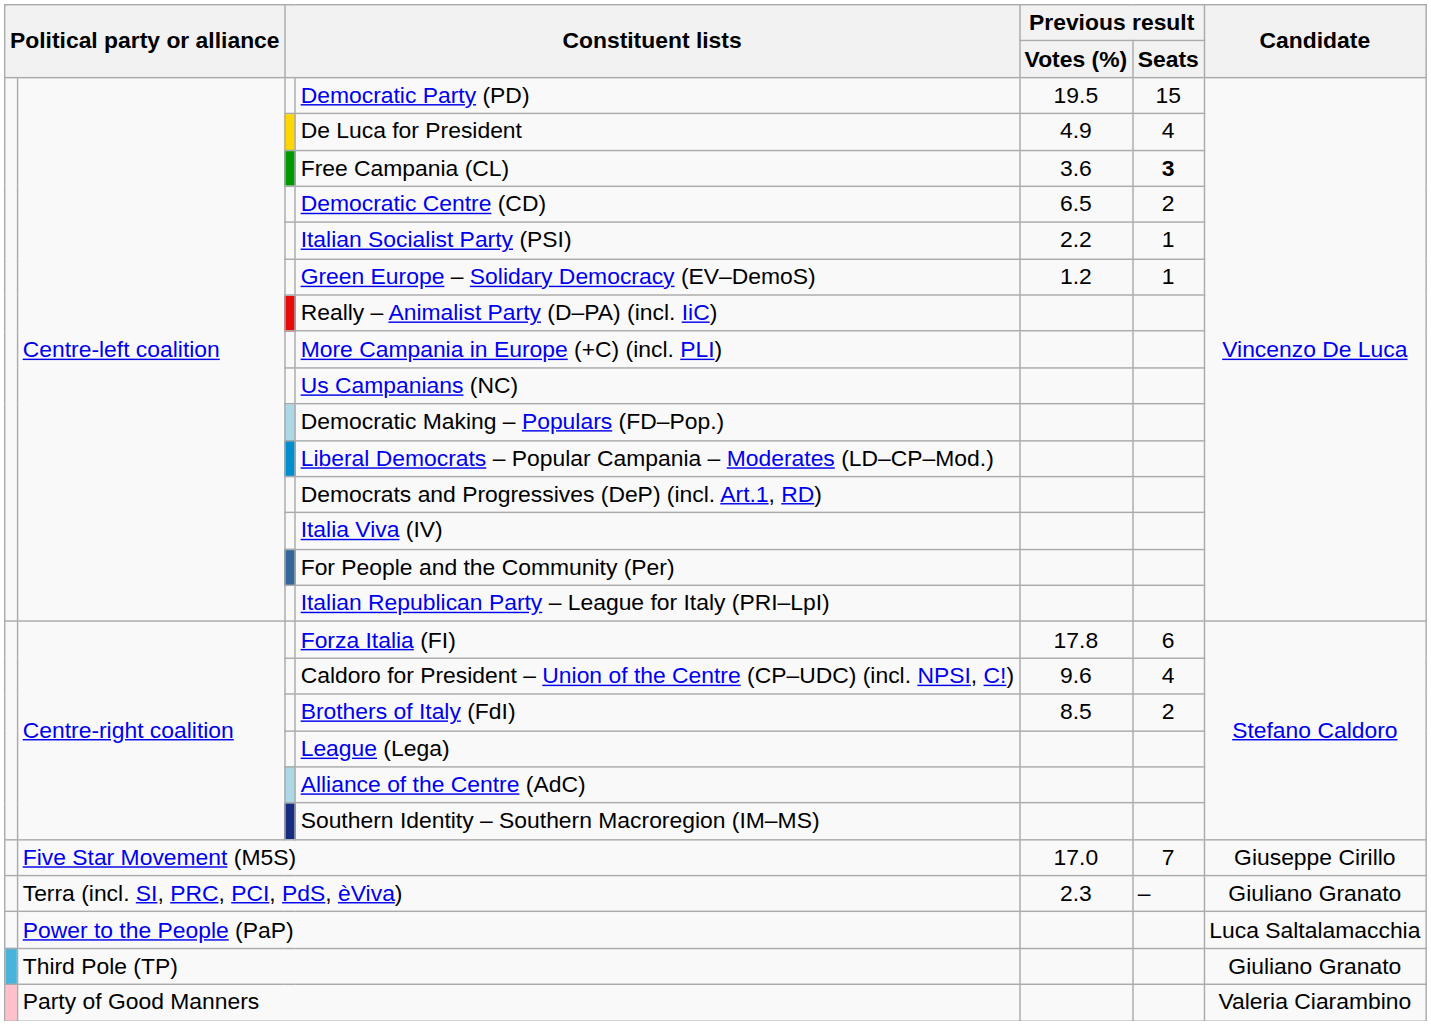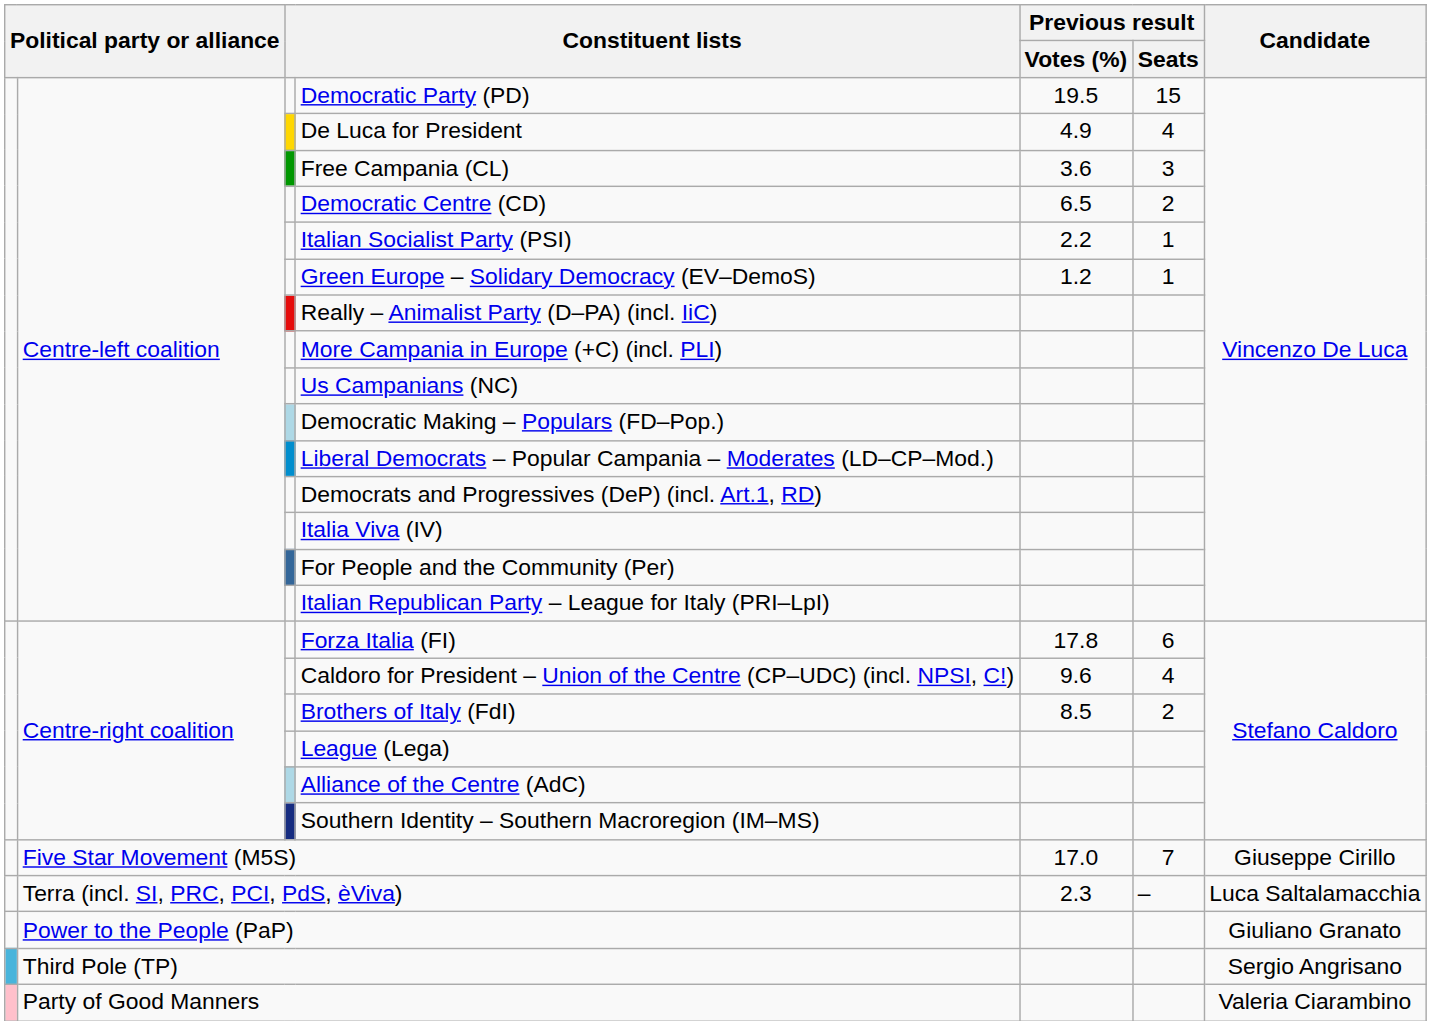(1168, 167) bold -> (1168, 167) normal
(1315, 893) Giuliano Granato -> (1315, 893) Luca Saltalamacchia
(1315, 929) Luca Saltalamacchia -> (1315, 929) Giuliano Granato
(1315, 966) Giuliano Granato -> (1315, 966) Sergio Angrisano
